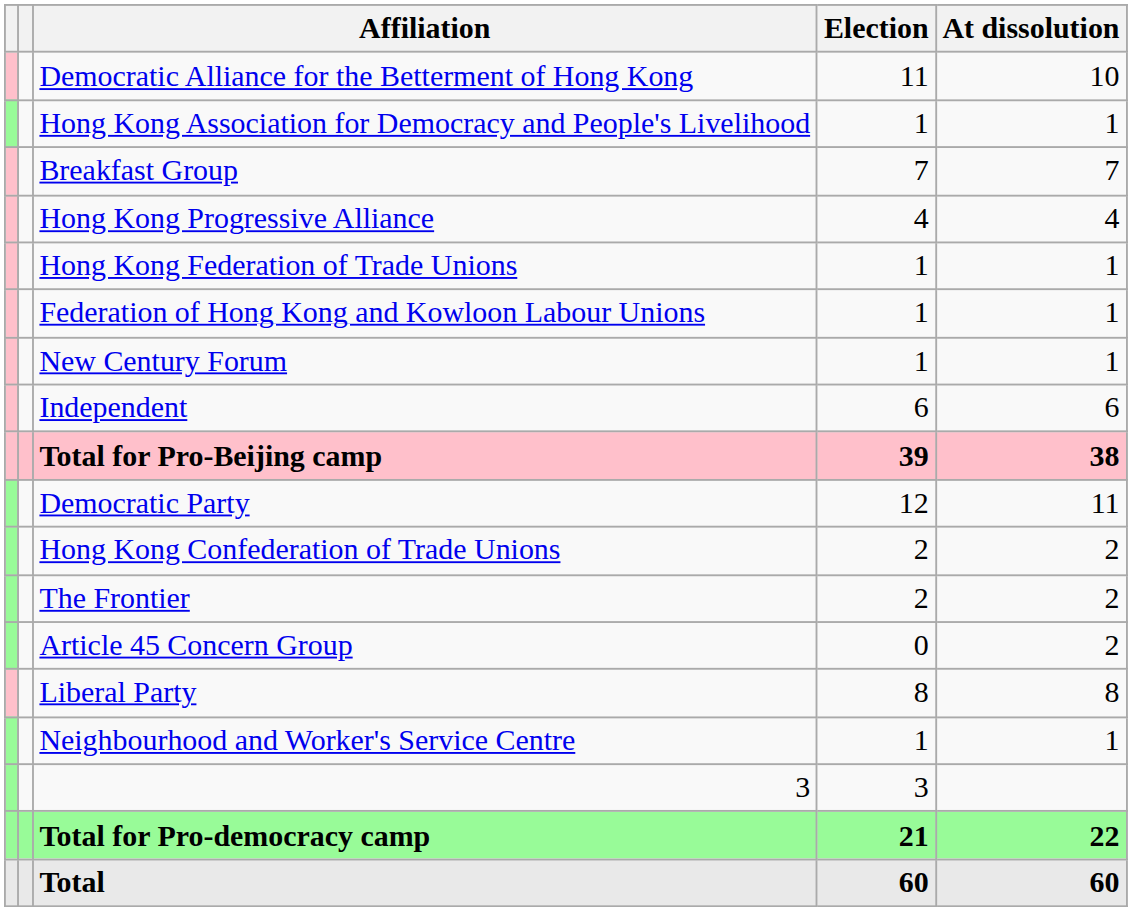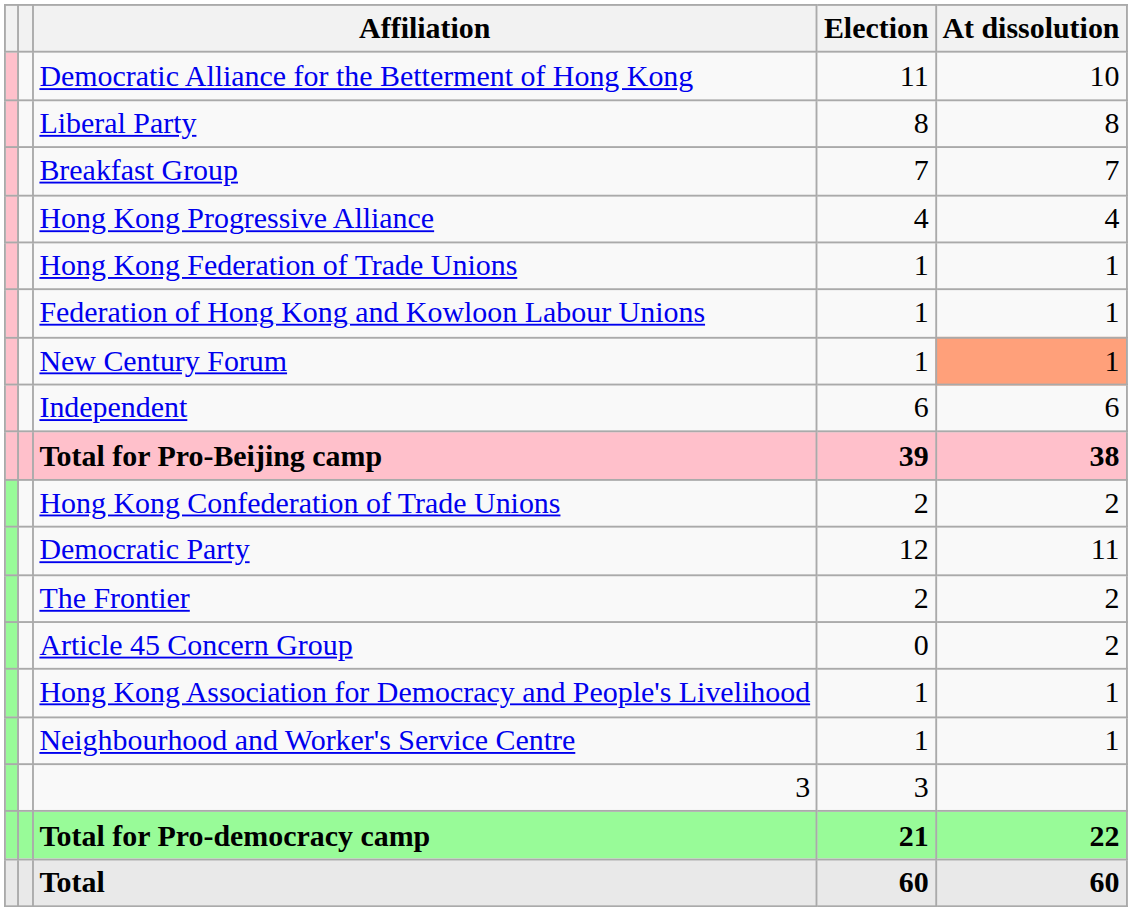rows swapped: (118, 692) <-> (425, 123)
(1112, 360) no background -> (1112, 360) lightsalmon background
rows swapped: (145, 502) <-> (300, 550)
